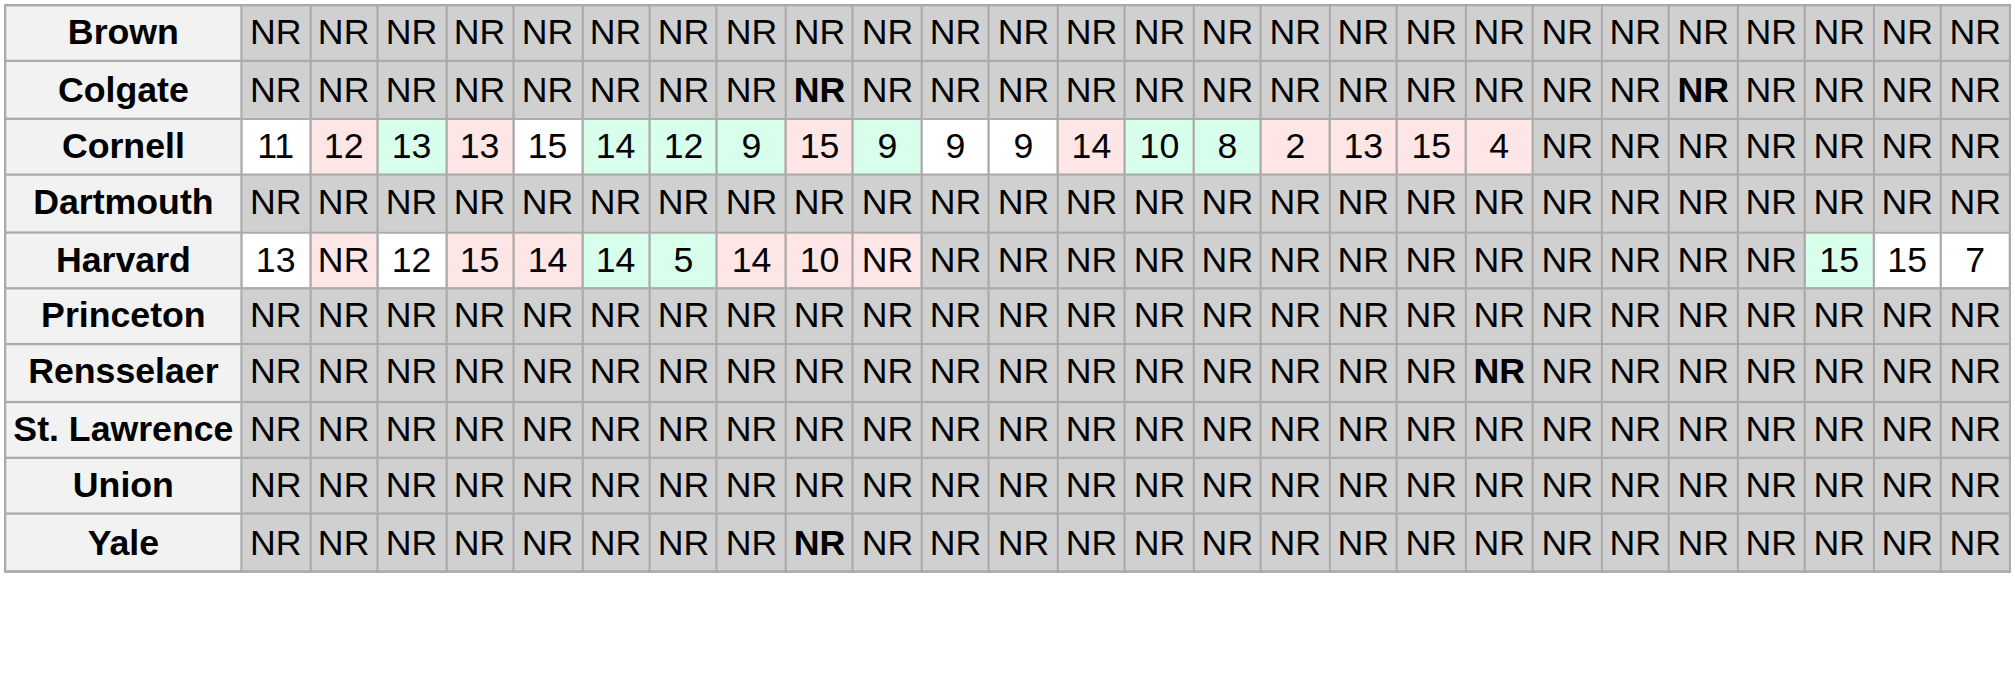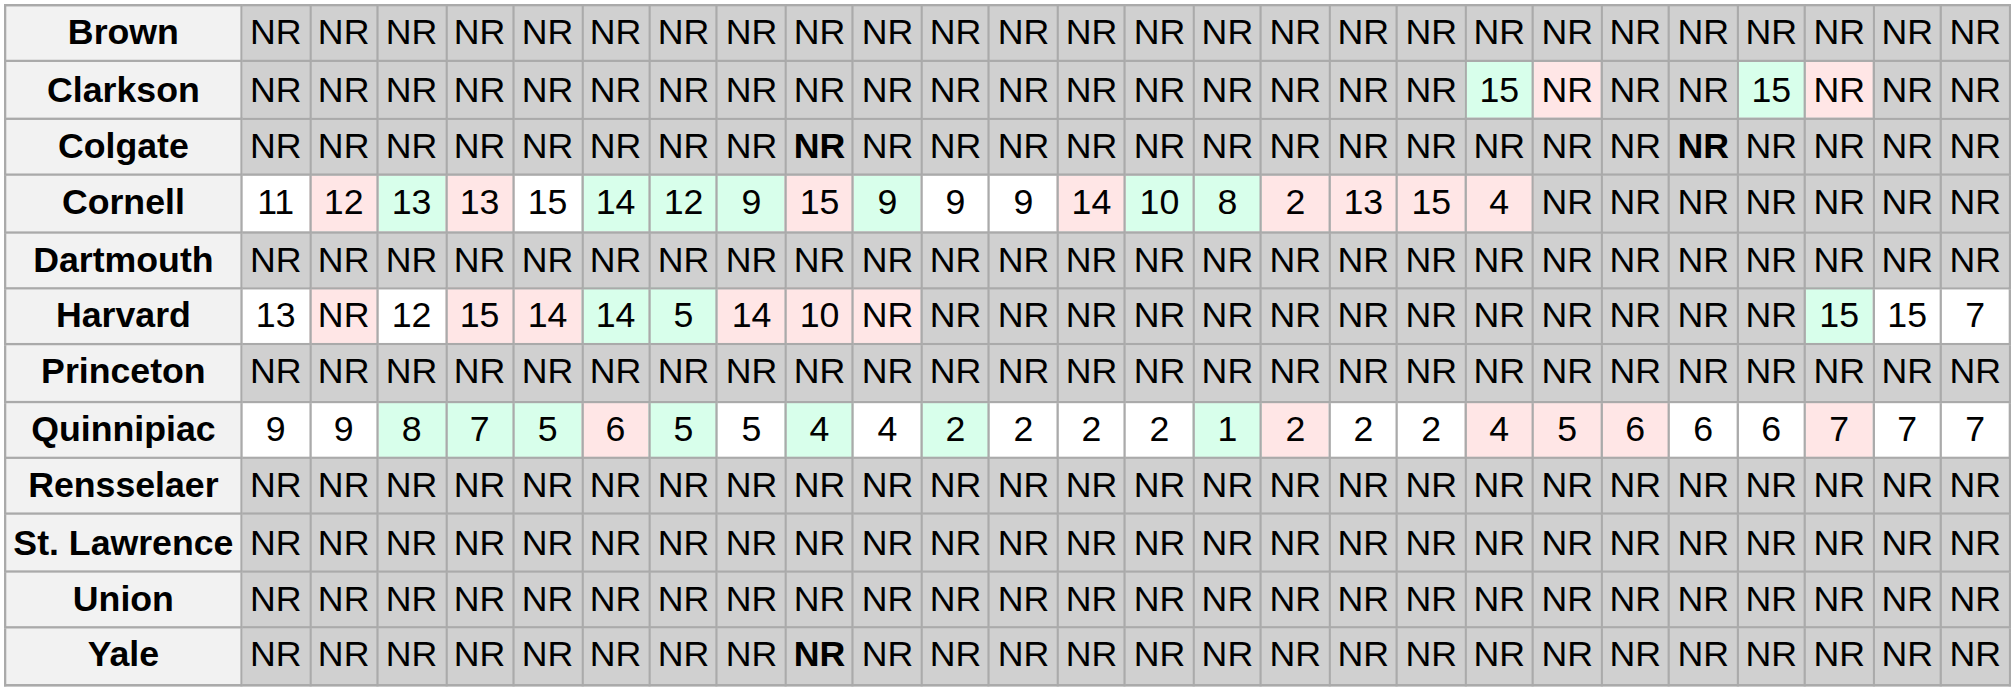+ row: (123, 89)
+ row: (123, 428)
(1499, 372) bold -> (1499, 485) normal
